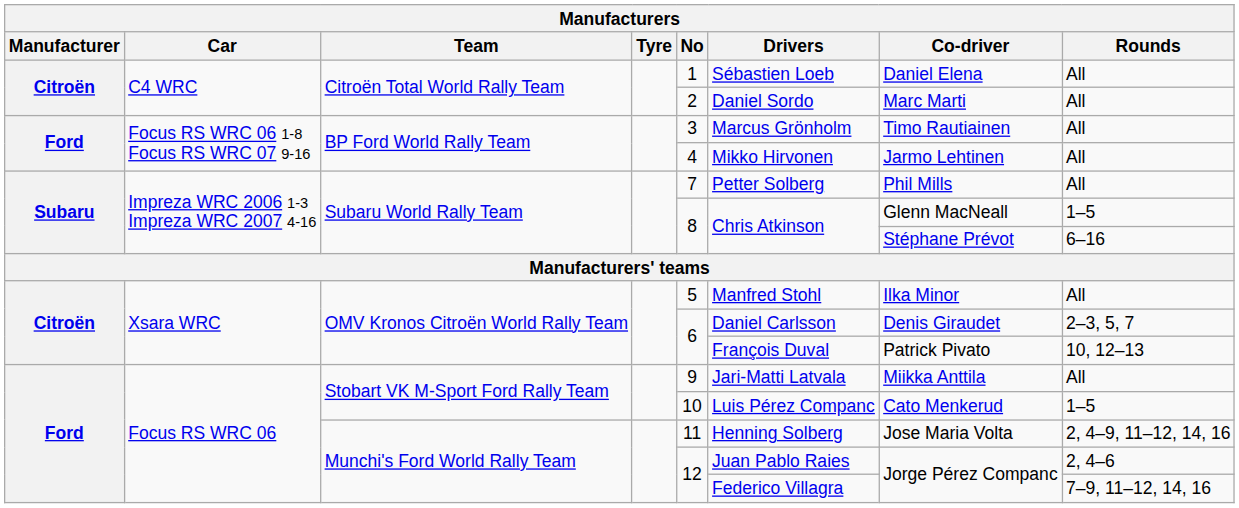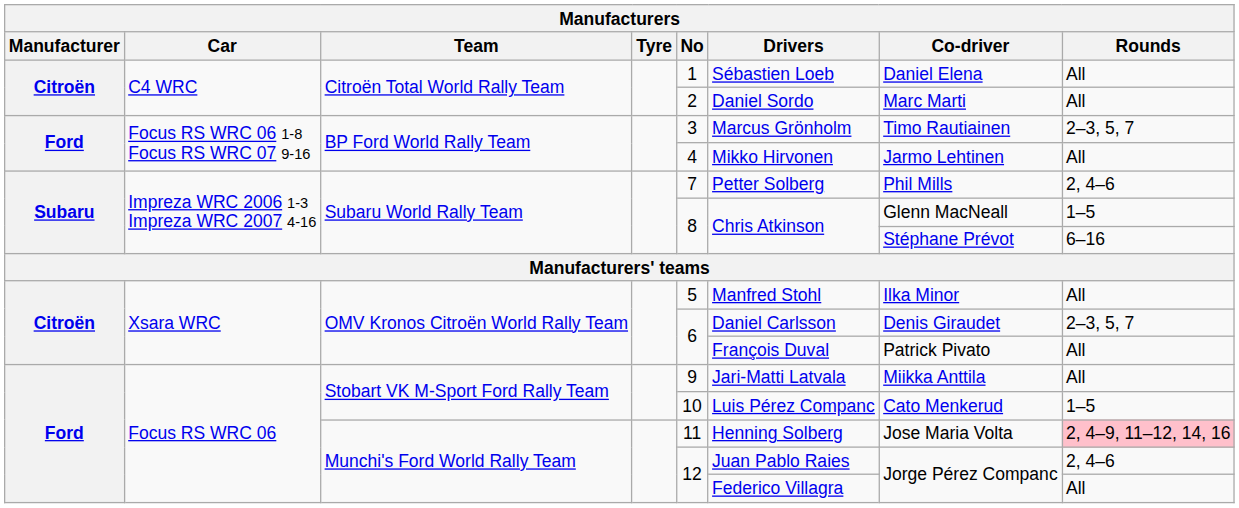(1076, 129) All -> (1100, 129) 2–3, 5, 7
(1076, 184) All -> (1090, 184) 2, 4–6
(1105, 350) 10, 12–13 -> (1076, 350) All
(1148, 433) no background -> (1148, 433) pink background
(1138, 488) 7–9, 11–12, 14, 16 -> (1076, 488) All
